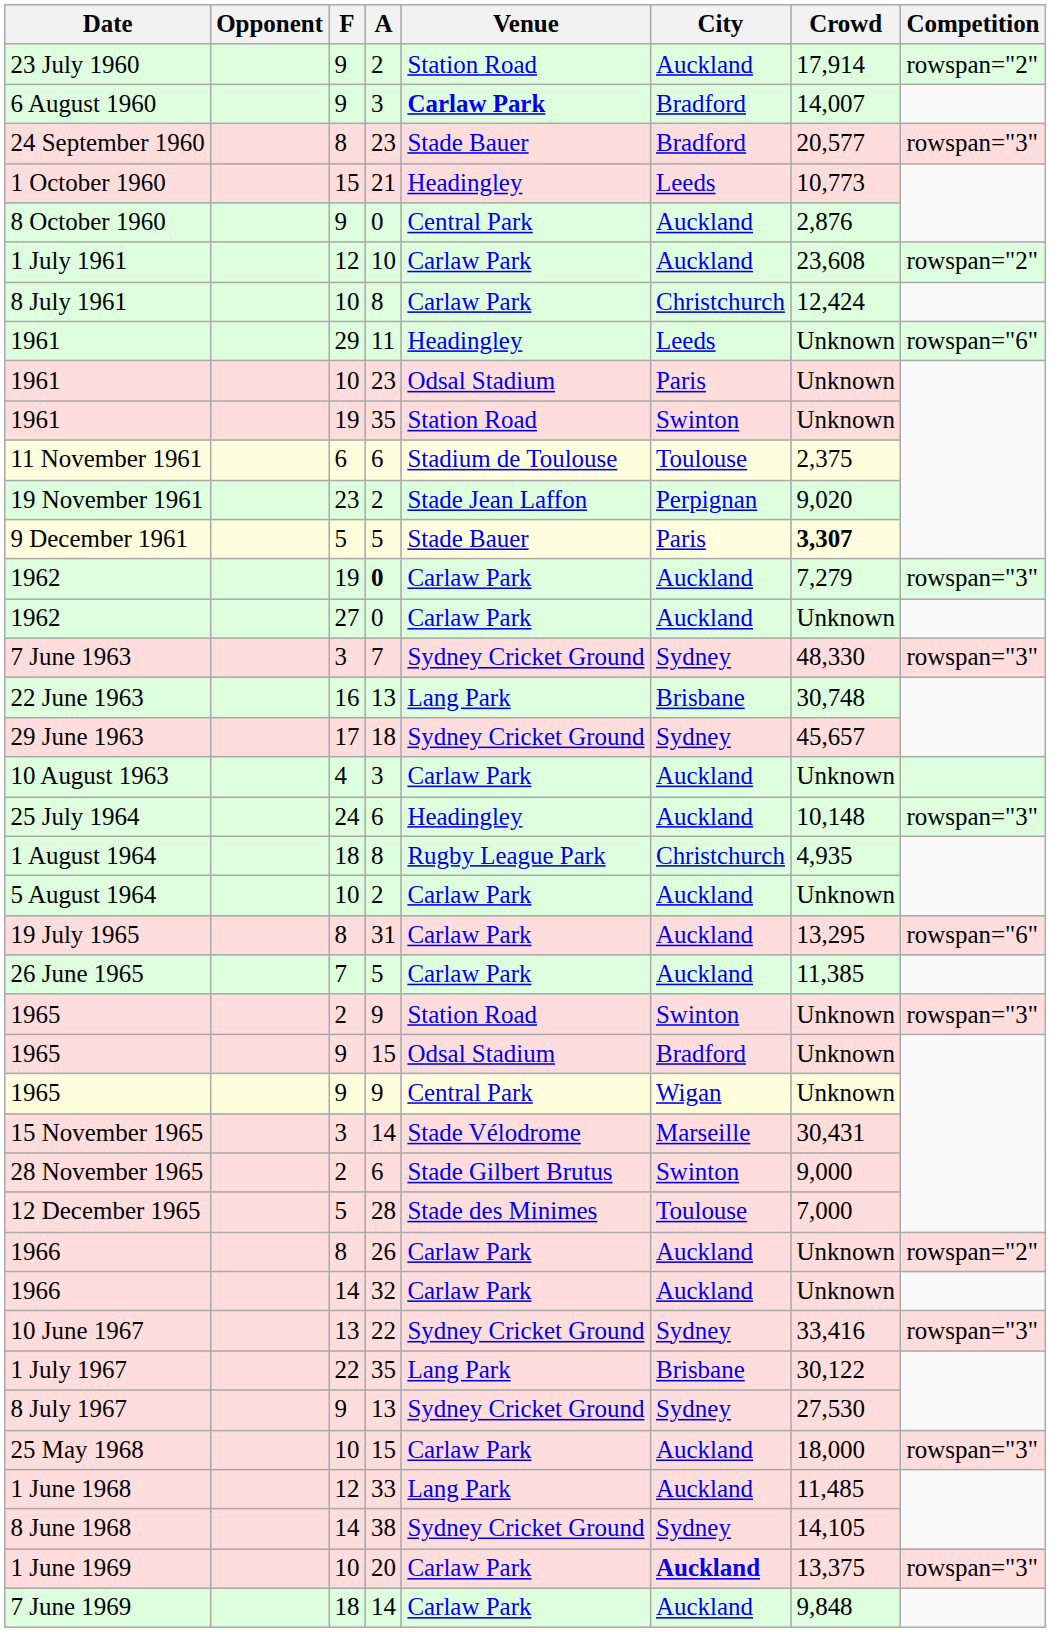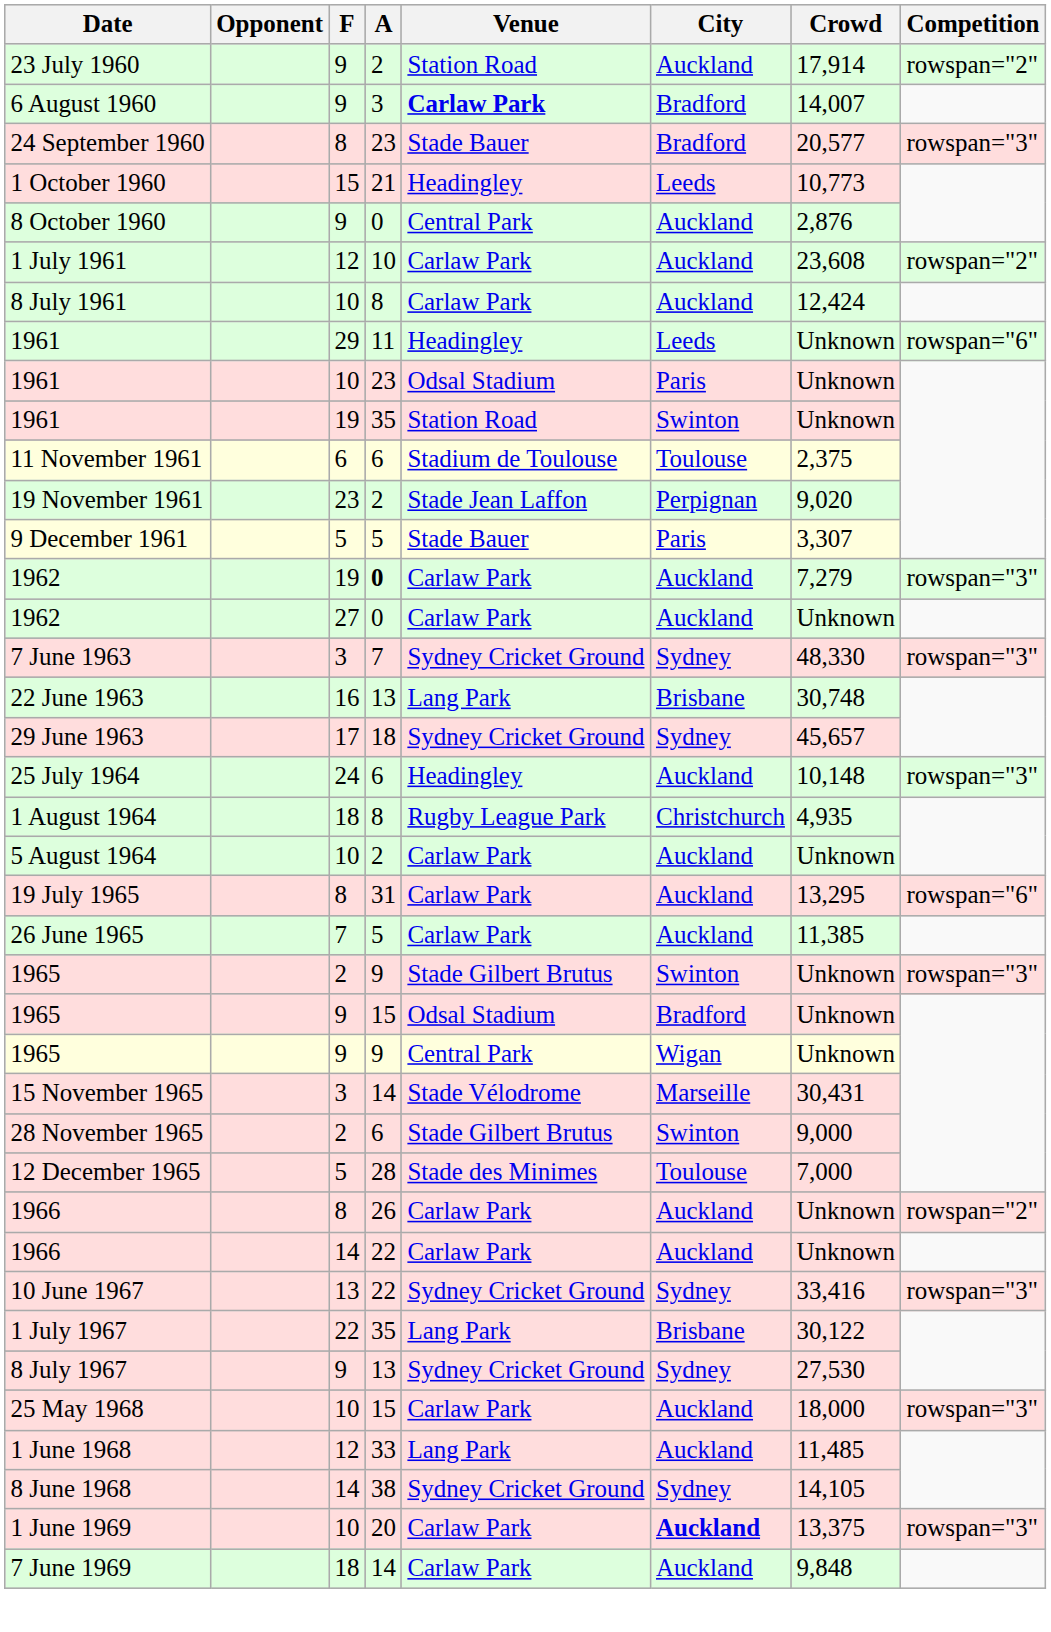(720, 301) Christchurch -> (705, 301) Auckland
(825, 538) bold -> (825, 538) normal
- row: (90, 776)
(472, 1013) Station Road -> (510, 974) Stade Gilbert Brutus
(383, 1291) 32 -> (383, 1251) 22
